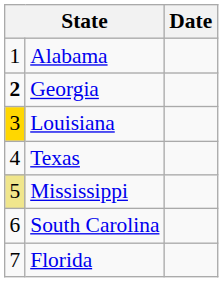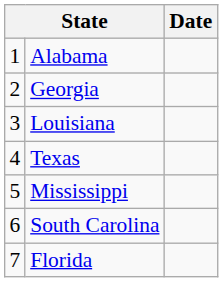(15, 89) bold -> (15, 89) normal
(15, 123) gold background -> (15, 123) no background
(15, 191) khaki background -> (15, 191) no background
